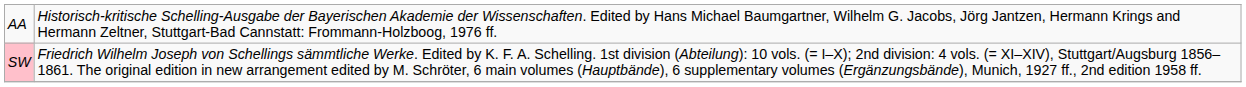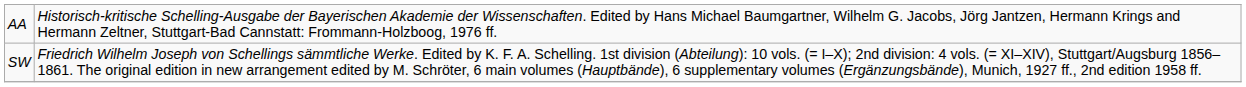(19, 62) pink background -> (19, 62) no background
